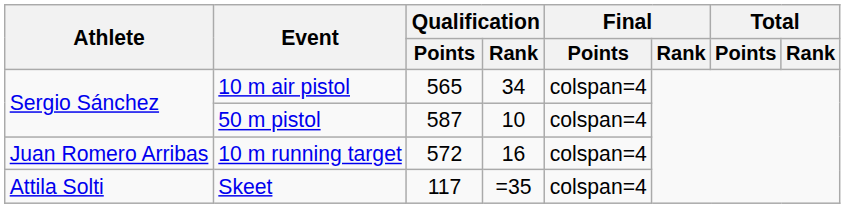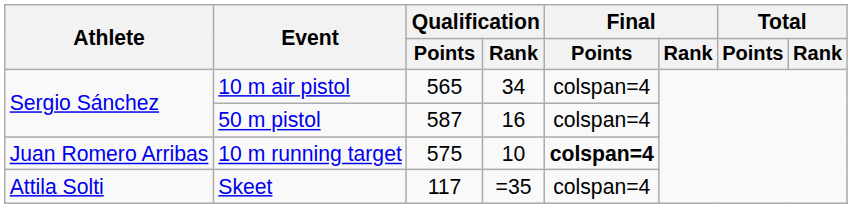(514, 120) 10 -> (514, 120) 16
(445, 154) 572 -> (445, 154) 575
(514, 154) 16 -> (514, 154) 10
(598, 154) normal -> (602, 154) bold
